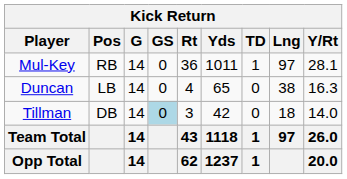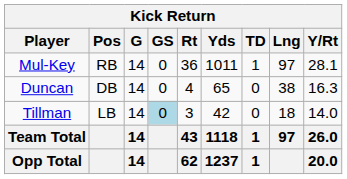(107, 88) LB -> (107, 88) DB
(107, 112) DB -> (107, 112) LB
